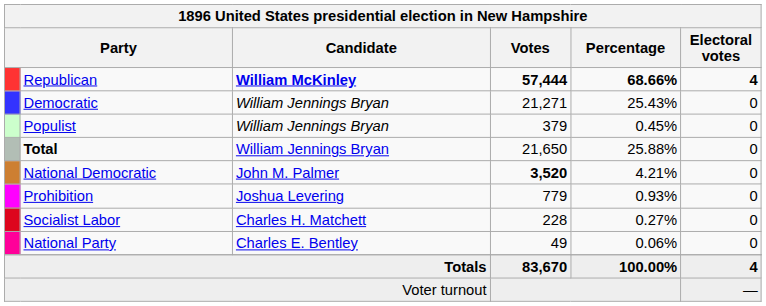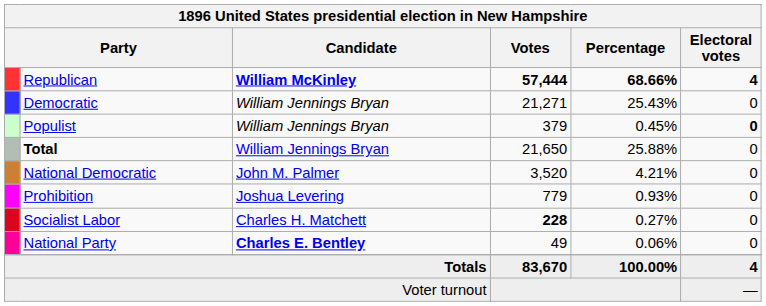(754, 126) normal -> (754, 126) bold
(549, 173) bold -> (549, 173) normal
(555, 220) normal -> (555, 220) bold
(297, 243) normal -> (301, 243) bold
